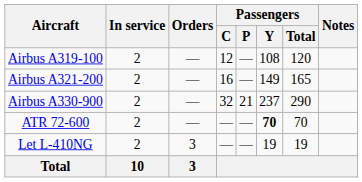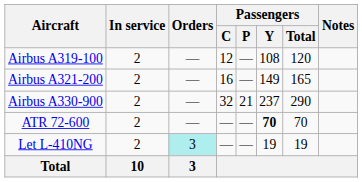(192, 144) no background -> (192, 144) paleturquoise background
